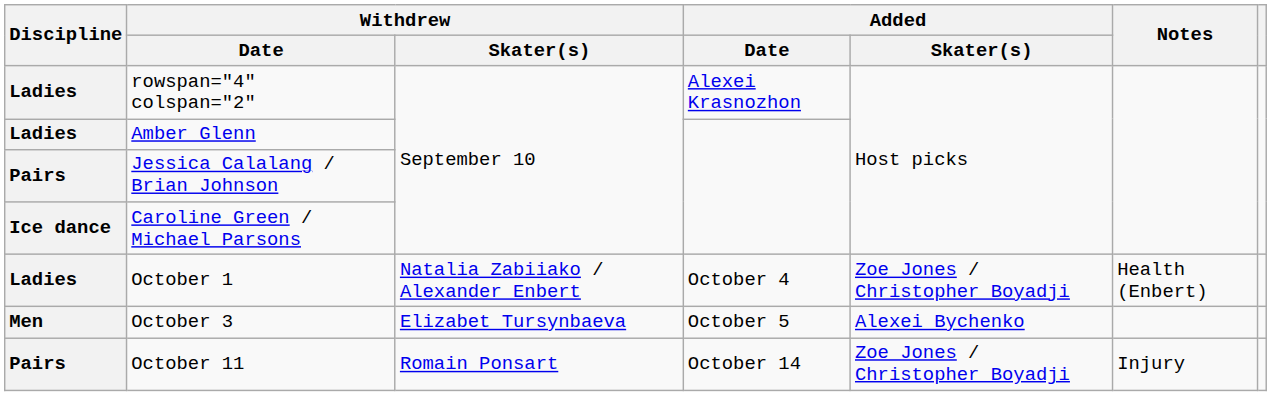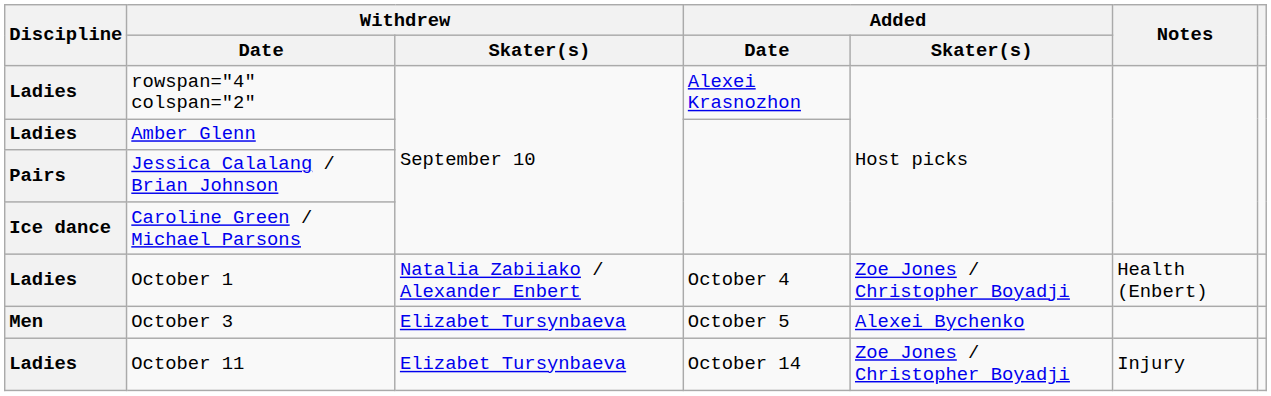(37, 364) Pairs -> (43, 364) Ladies
(479, 364) Romain Ponsart -> (513, 364) Elizabet Tursynbaeva
